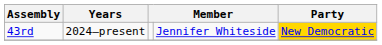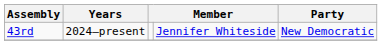(327, 31) gold background -> (327, 31) no background
